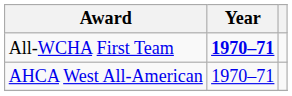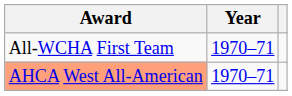(243, 47) bold -> (243, 47) normal
(106, 76) no background -> (106, 76) lightsalmon background
